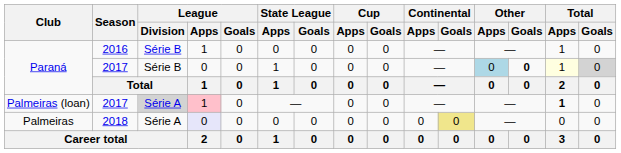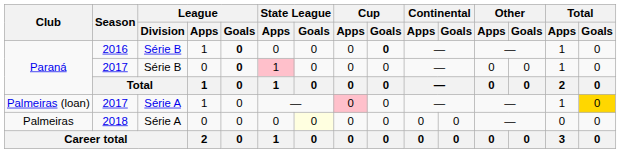(239, 49) normal -> (239, 49) bold
(386, 49) normal -> (386, 49) bold
(239, 67) normal -> (239, 67) bold
(276, 67) no background -> (276, 67) pink background
(491, 67) lightblue background -> (491, 67) no background
(527, 67) bold -> (527, 67) normal
(562, 67) lightyellow background -> (562, 67) no background
(597, 67) lightgrey background -> (597, 67) no background
(163, 103) lightgrey background -> (163, 103) no background
(204, 103) pink background -> (204, 103) no background
(351, 103) no background -> (351, 103) pink background
(562, 103) bold -> (562, 103) normal
(597, 103) no background -> (597, 103) gold background
(204, 121) lavender background -> (204, 121) no background
(314, 121) no background -> (314, 121) lightyellow background
(456, 121) khaki background -> (456, 121) no background
